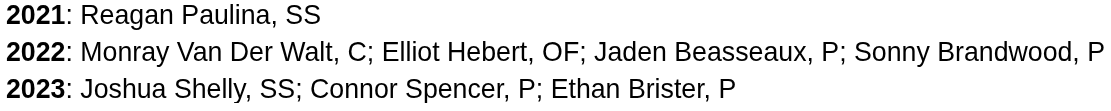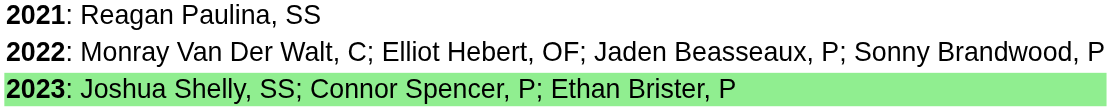(371, 89) no background -> (371, 89) lightgreen background
